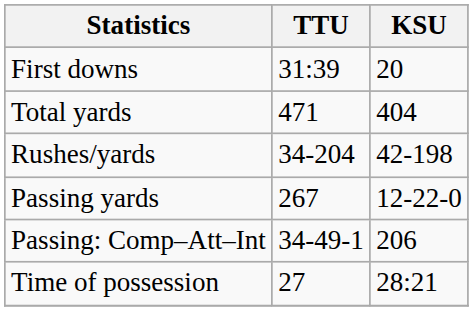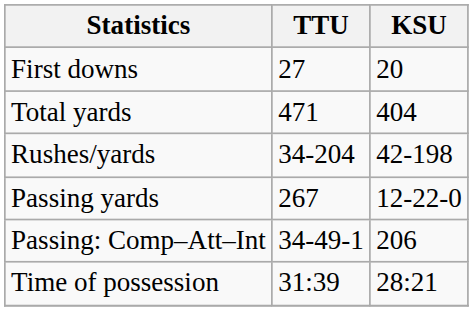(309, 68) 31:39 -> (292, 68) 27
(292, 283) 27 -> (309, 283) 31:39
